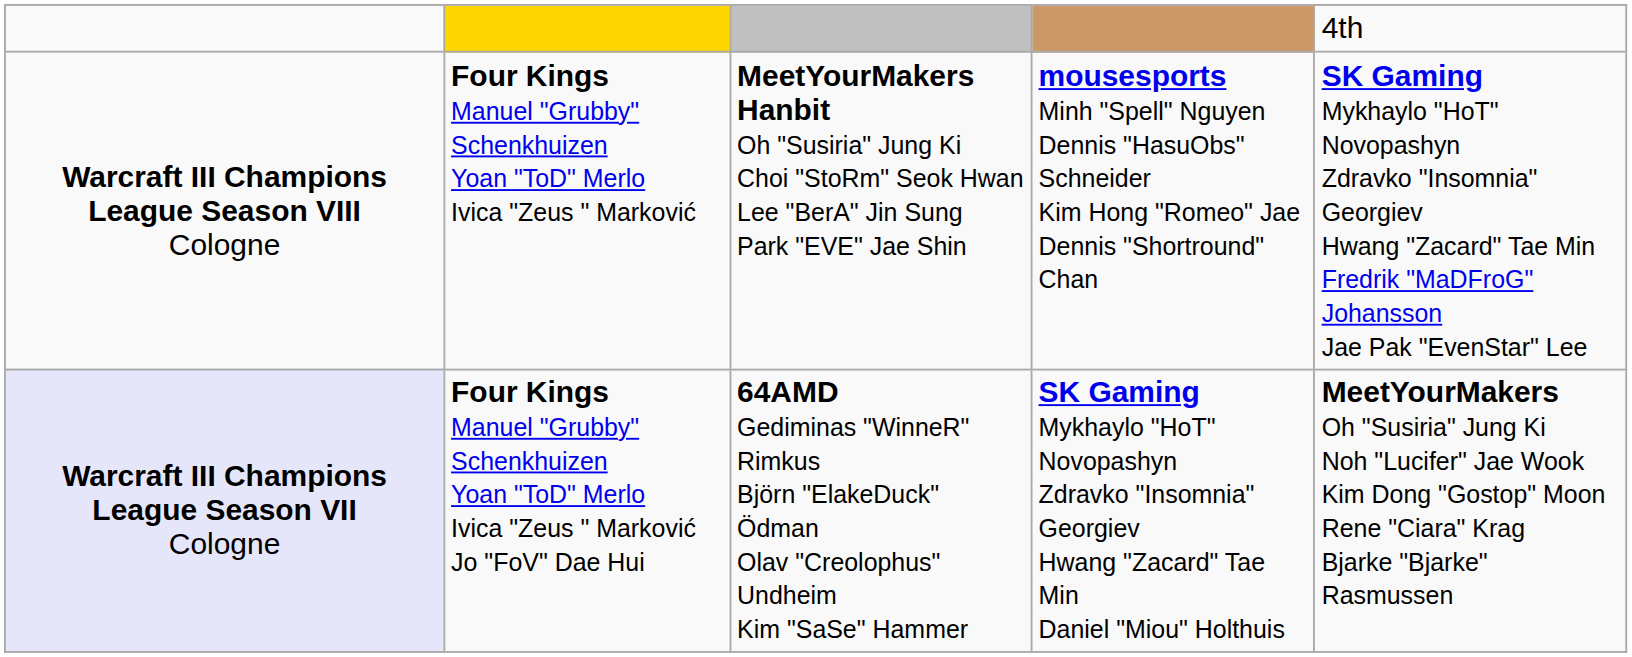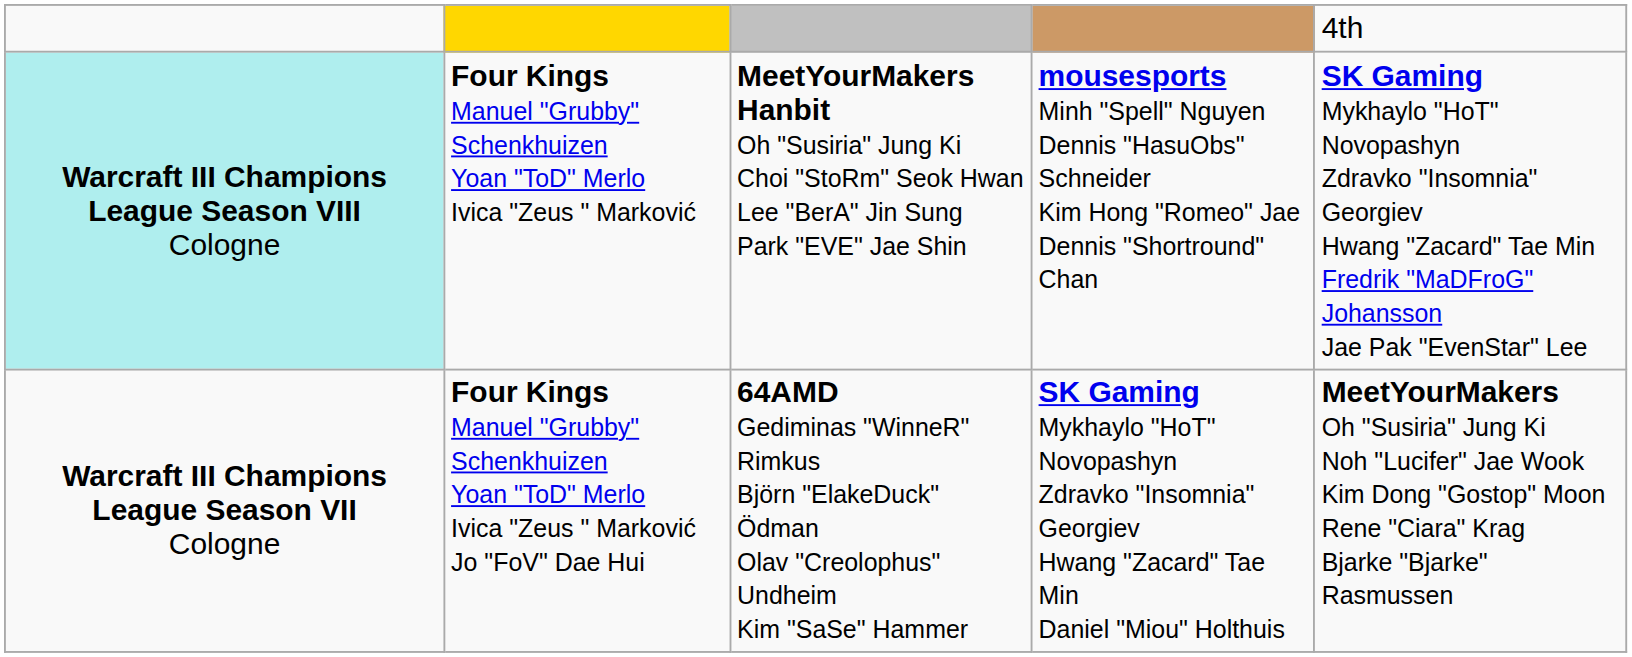(225, 210) no background -> (225, 210) paleturquoise background
(225, 510) lavender background -> (225, 510) no background
